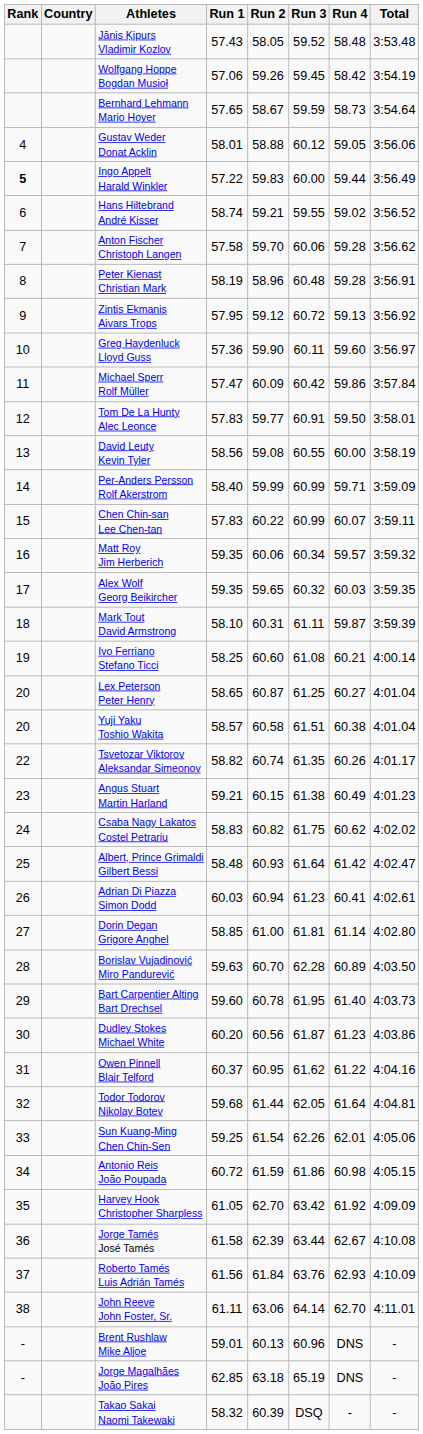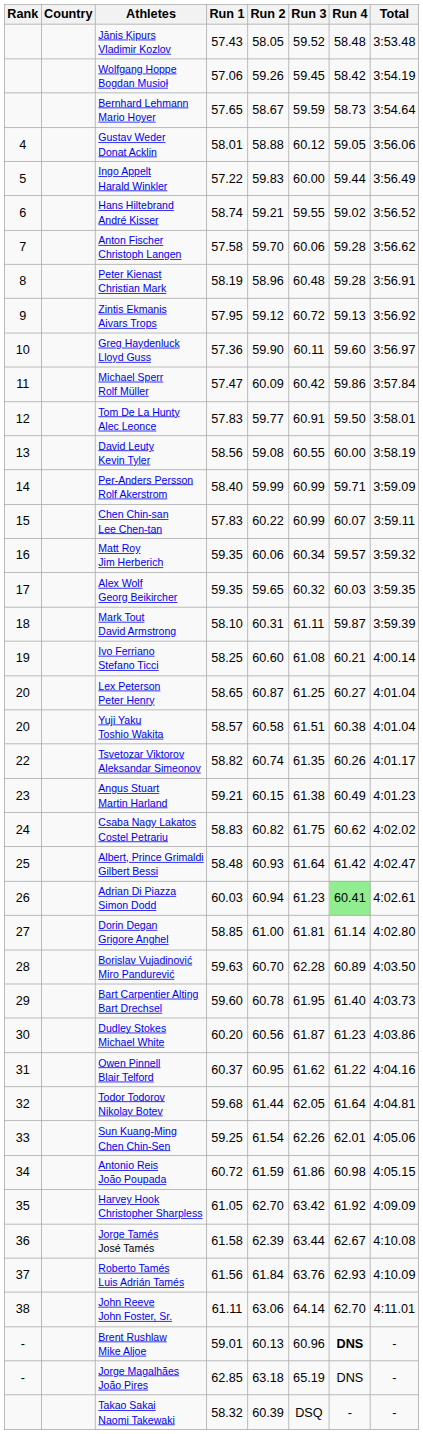(23, 178) bold -> (23, 178) normal
(350, 898) no background -> (350, 898) lightgreen background
(350, 1343) normal -> (350, 1343) bold
